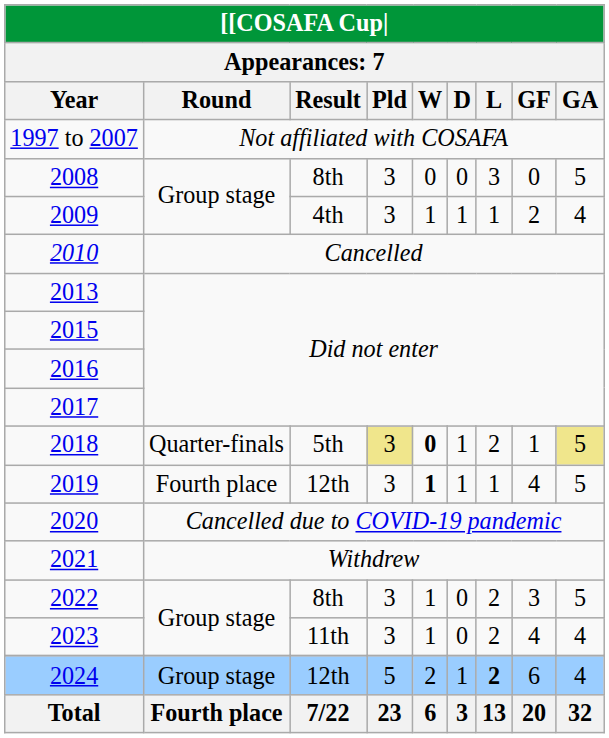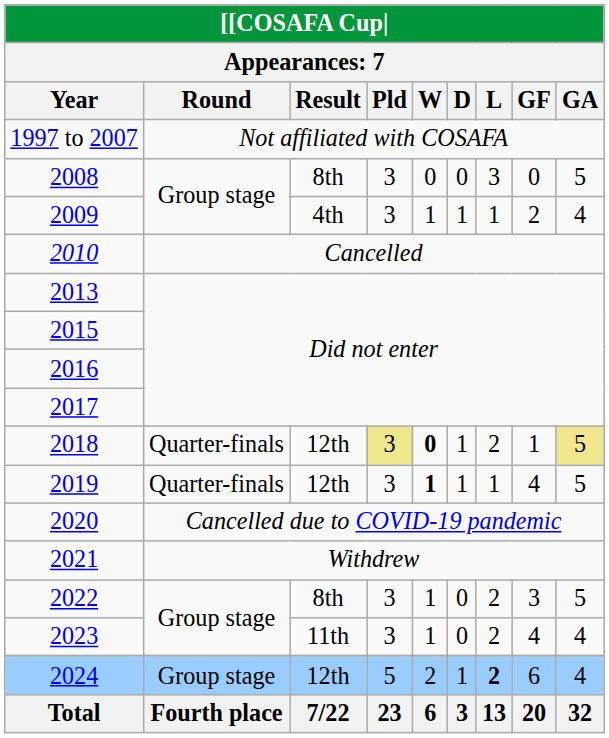(328, 445) 5th -> (328, 445) 12th
(216, 483) Fourth place -> (216, 483) Quarter-finals
